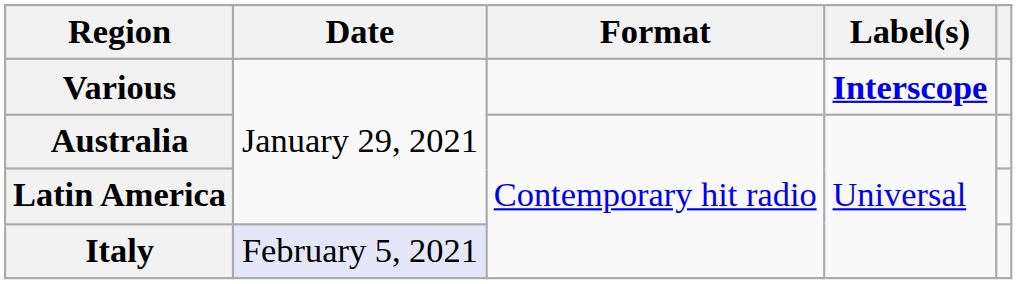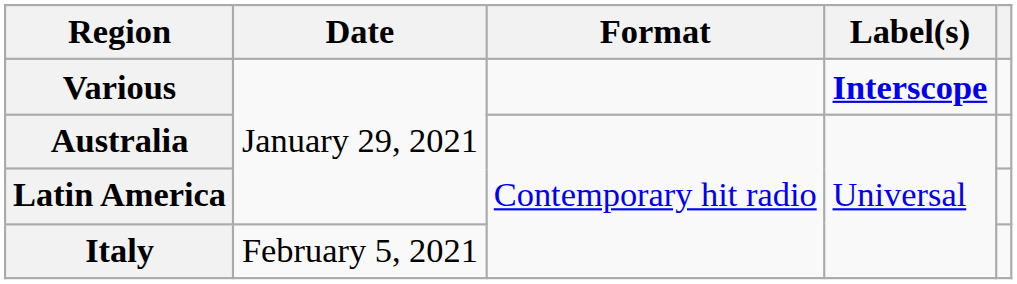(360, 250) lavender background -> (360, 250) no background
